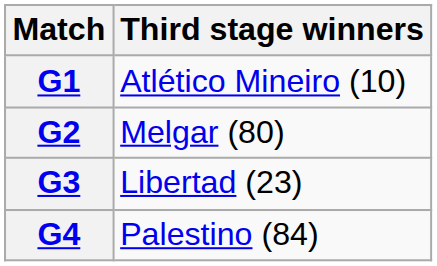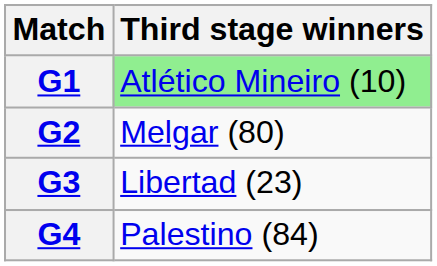(263, 81) no background -> (263, 81) lightgreen background
